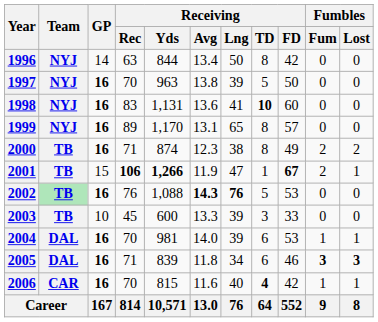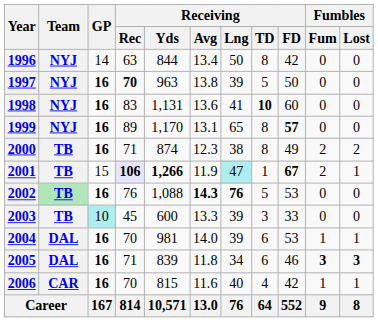(130, 82) normal -> (130, 82) bold
(292, 127) normal -> (292, 127) bold
(130, 171) no background -> (130, 171) lavender background
(236, 171) no background -> (236, 171) paleturquoise background
(102, 216) no background -> (102, 216) paleturquoise background
(265, 283) bold -> (265, 283) normal
